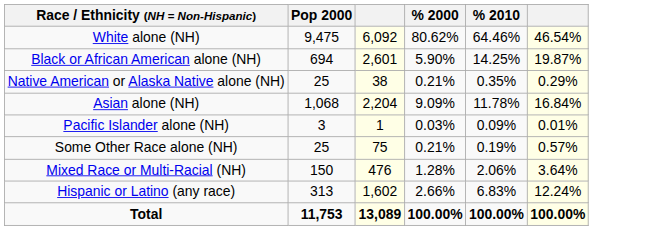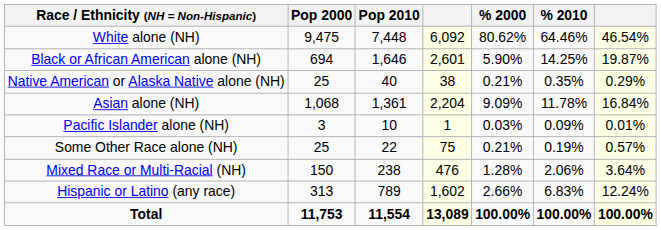+ column: (389, 15)
